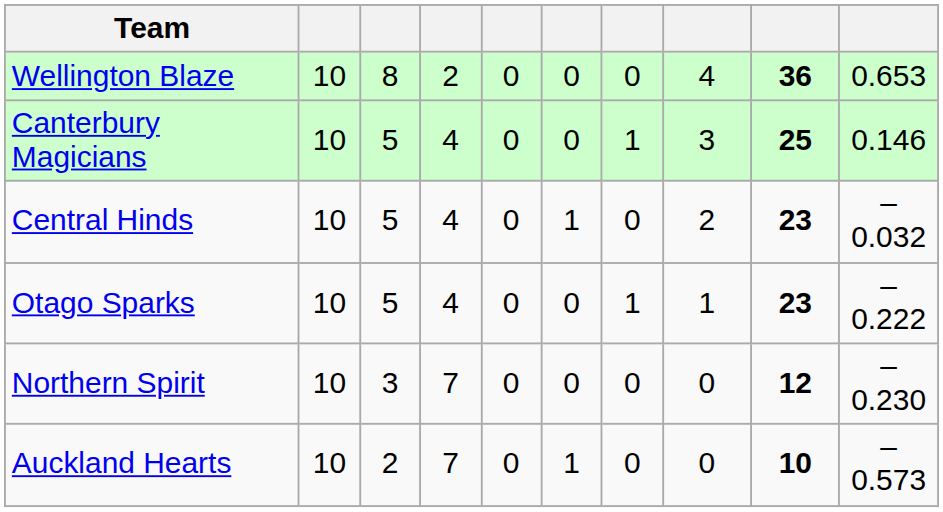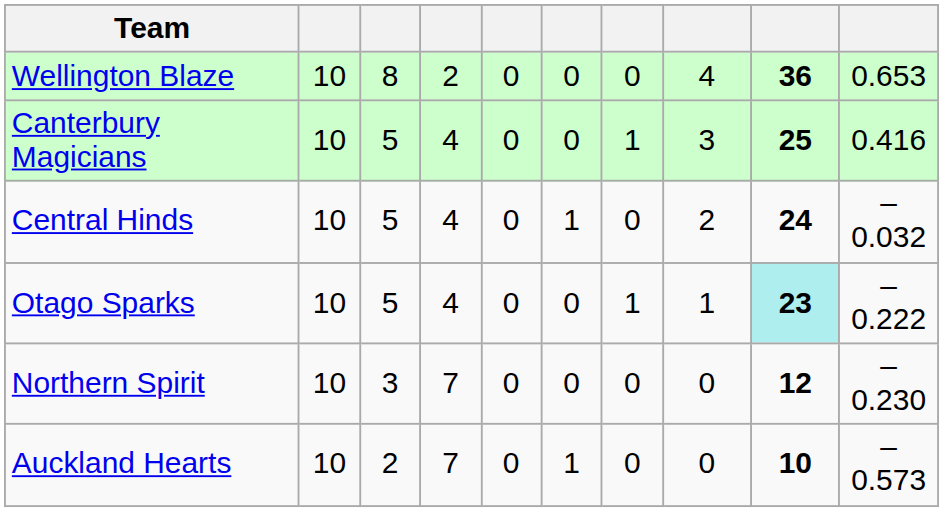(889, 139) 0.146 -> (889, 139) 0.416
(795, 221) 23 -> (795, 221) 24
(795, 302) no background -> (795, 302) paleturquoise background
